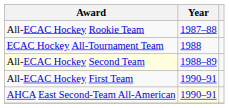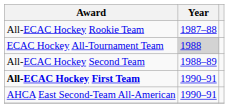(191, 45) no background -> (191, 45) lightgrey background
(76, 62) lightyellow background -> (76, 62) no background
(70, 78) normal -> (73, 78) bold
(199, 95) lightyellow background -> (199, 95) no background
